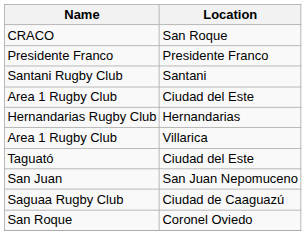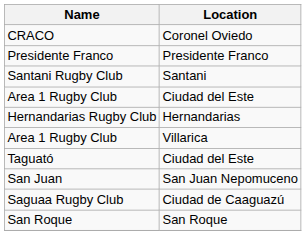(195, 35) San Roque -> (208, 35) Coronel Oviedo
(208, 220) Coronel Oviedo -> (195, 220) San Roque
